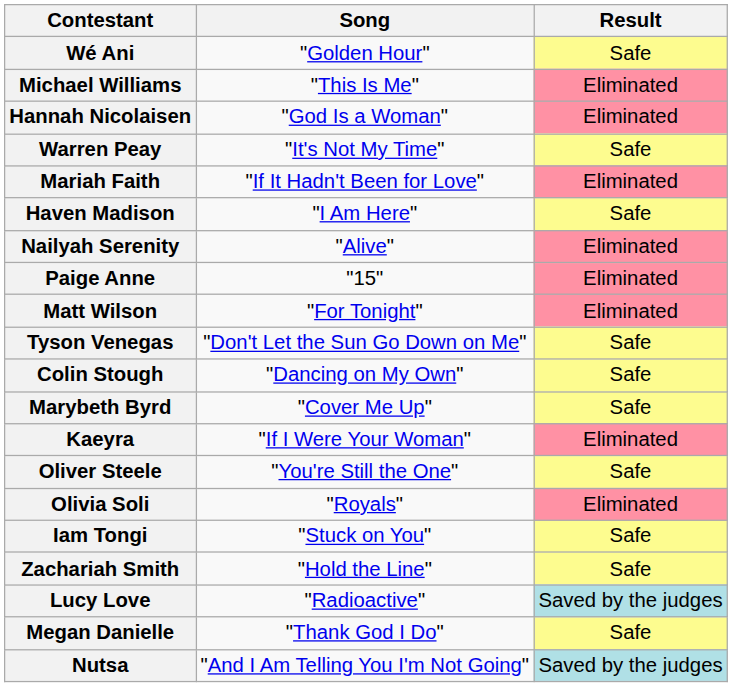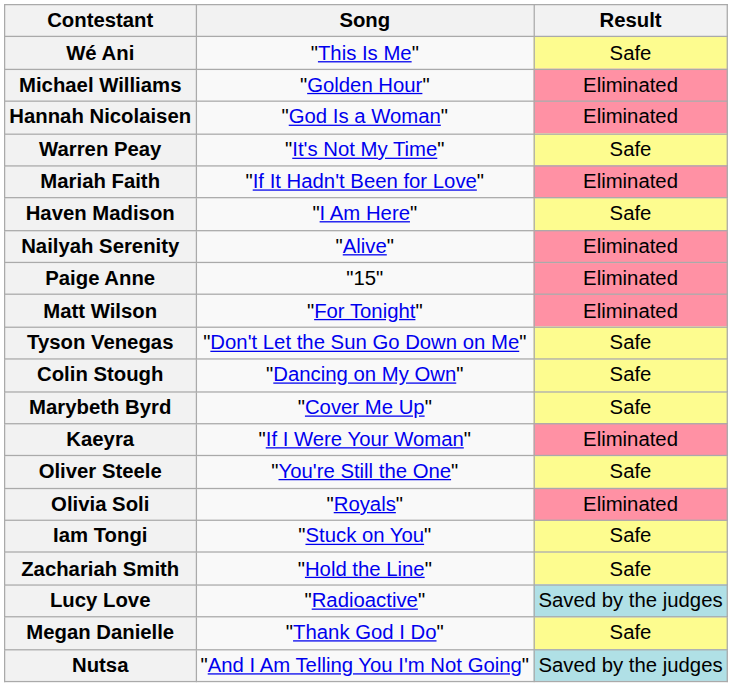(365, 52) "Golden Hour" -> (365, 52) "This Is Me"
(365, 85) "This Is Me" -> (365, 85) "Golden Hour"
